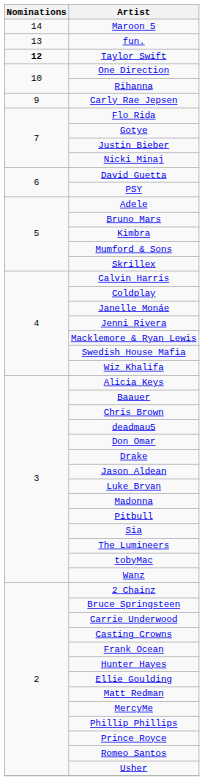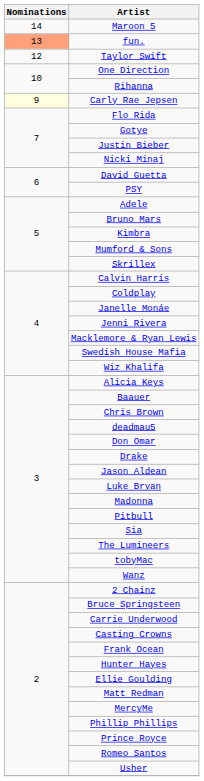(37, 41) no background -> (37, 41) lightsalmon background
(37, 56) bold -> (37, 56) normal
(37, 101) no background -> (37, 101) lightyellow background
